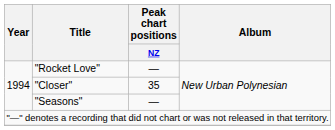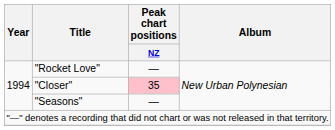(154, 85) no background -> (154, 85) pink background
